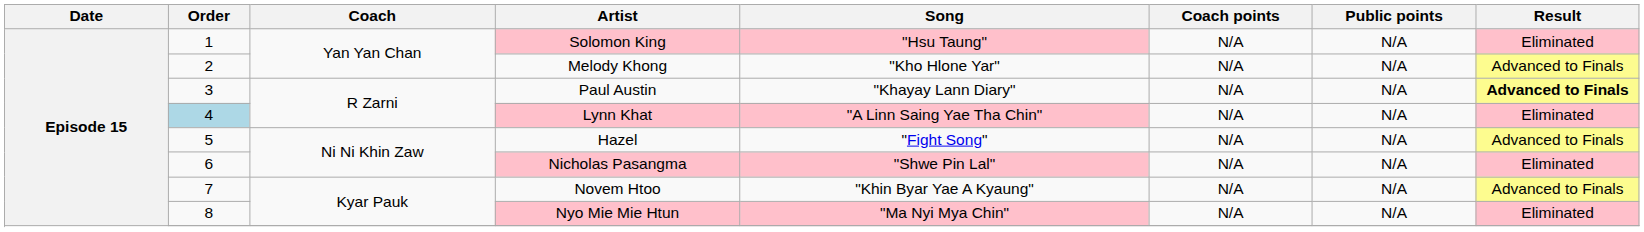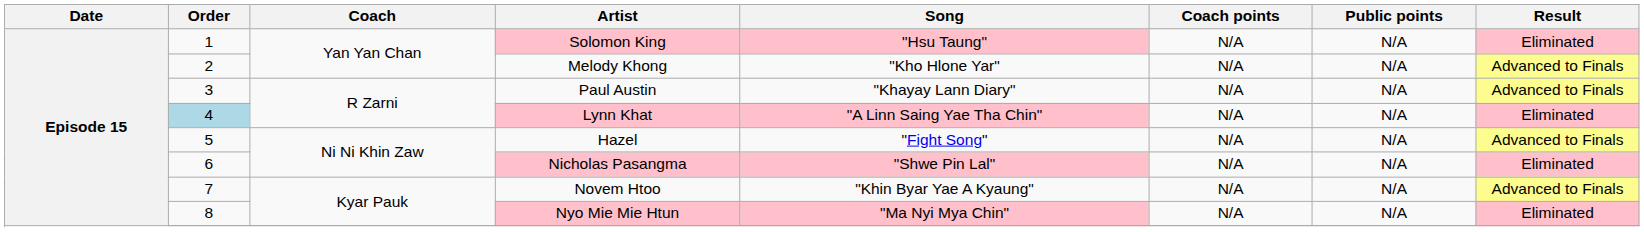(1558, 90) bold -> (1558, 90) normal
